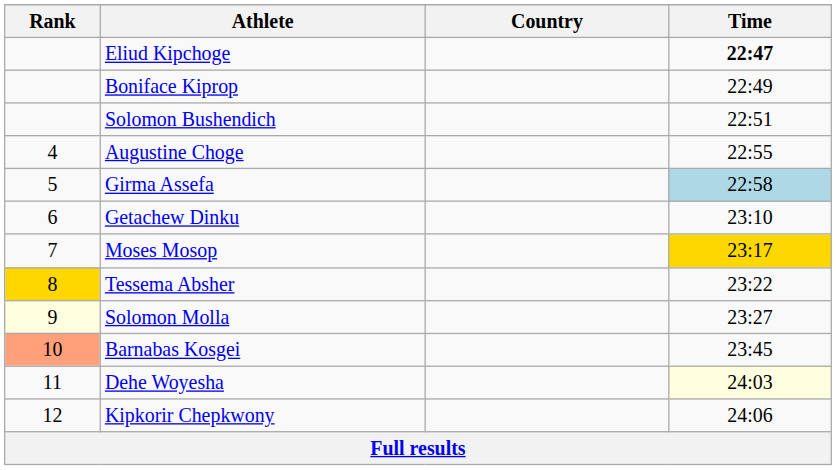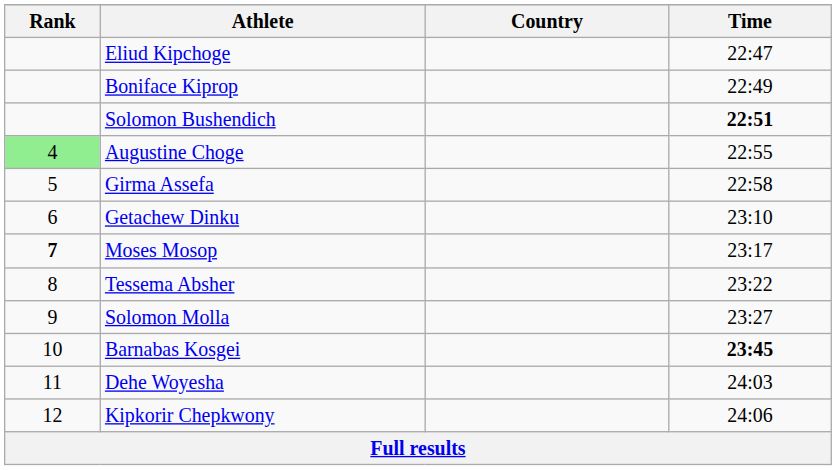(750, 53) bold -> (750, 53) normal
(750, 119) normal -> (750, 119) bold
(52, 152) no background -> (52, 152) lightgreen background
(750, 185) lightblue background -> (750, 185) no background
(52, 250) normal -> (52, 250) bold
(750, 250) gold background -> (750, 250) no background
(52, 283) gold background -> (52, 283) no background
(52, 316) lightyellow background -> (52, 316) no background
(52, 349) lightsalmon background -> (52, 349) no background
(750, 349) normal -> (750, 349) bold
(750, 382) lightyellow background -> (750, 382) no background
